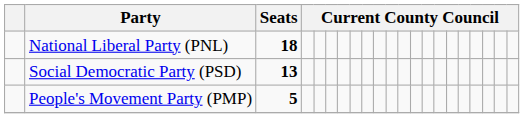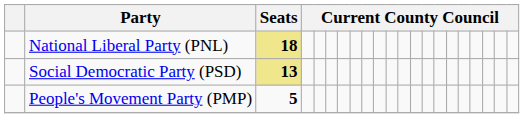(289, 44) no background -> (289, 44) khaki background
(289, 71) no background -> (289, 71) khaki background
